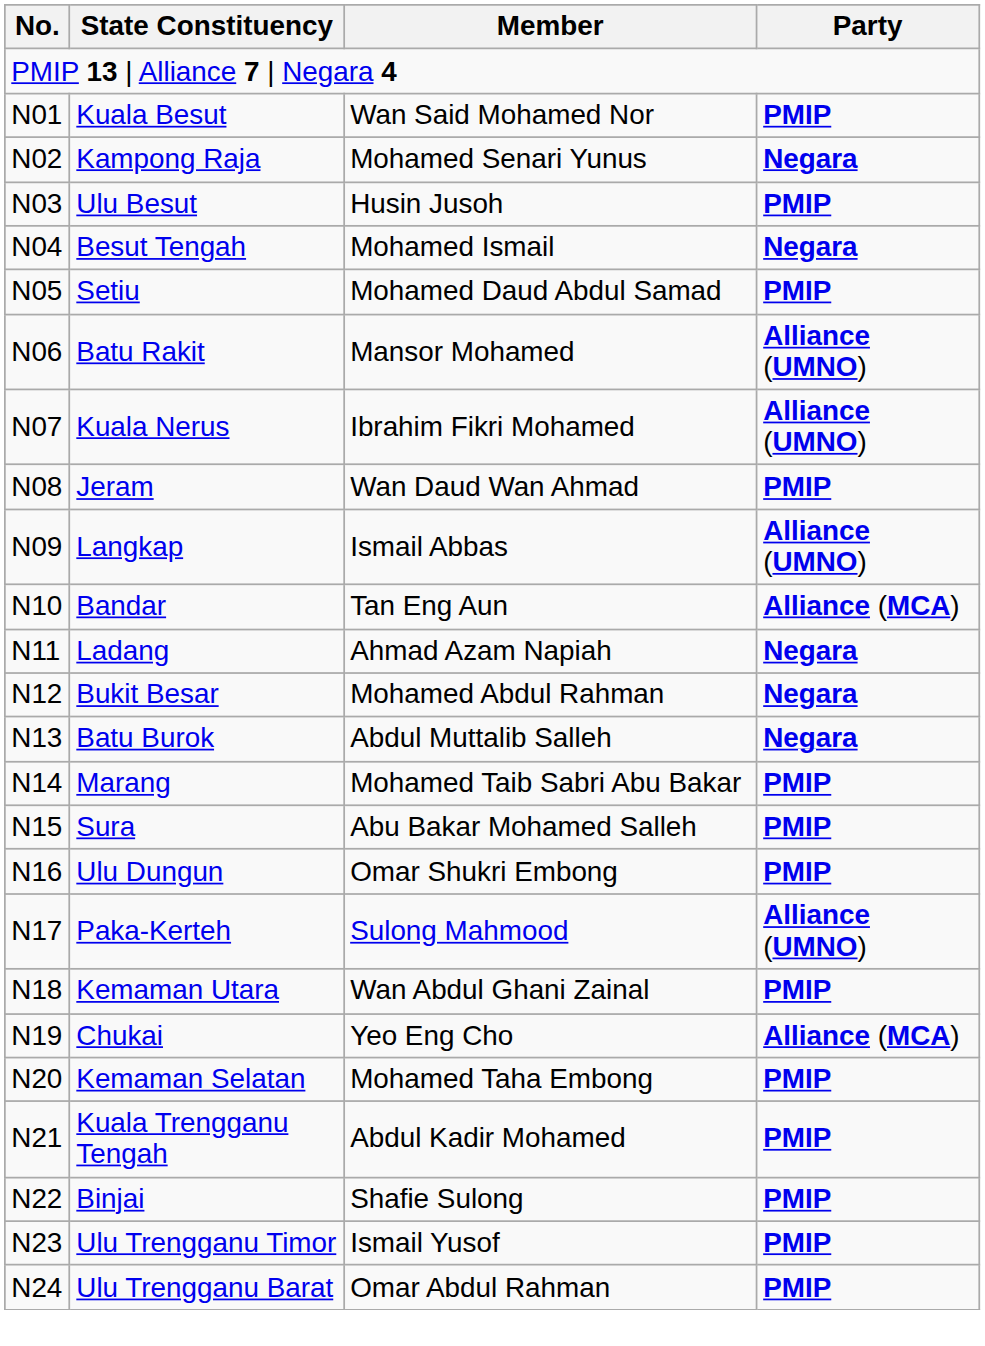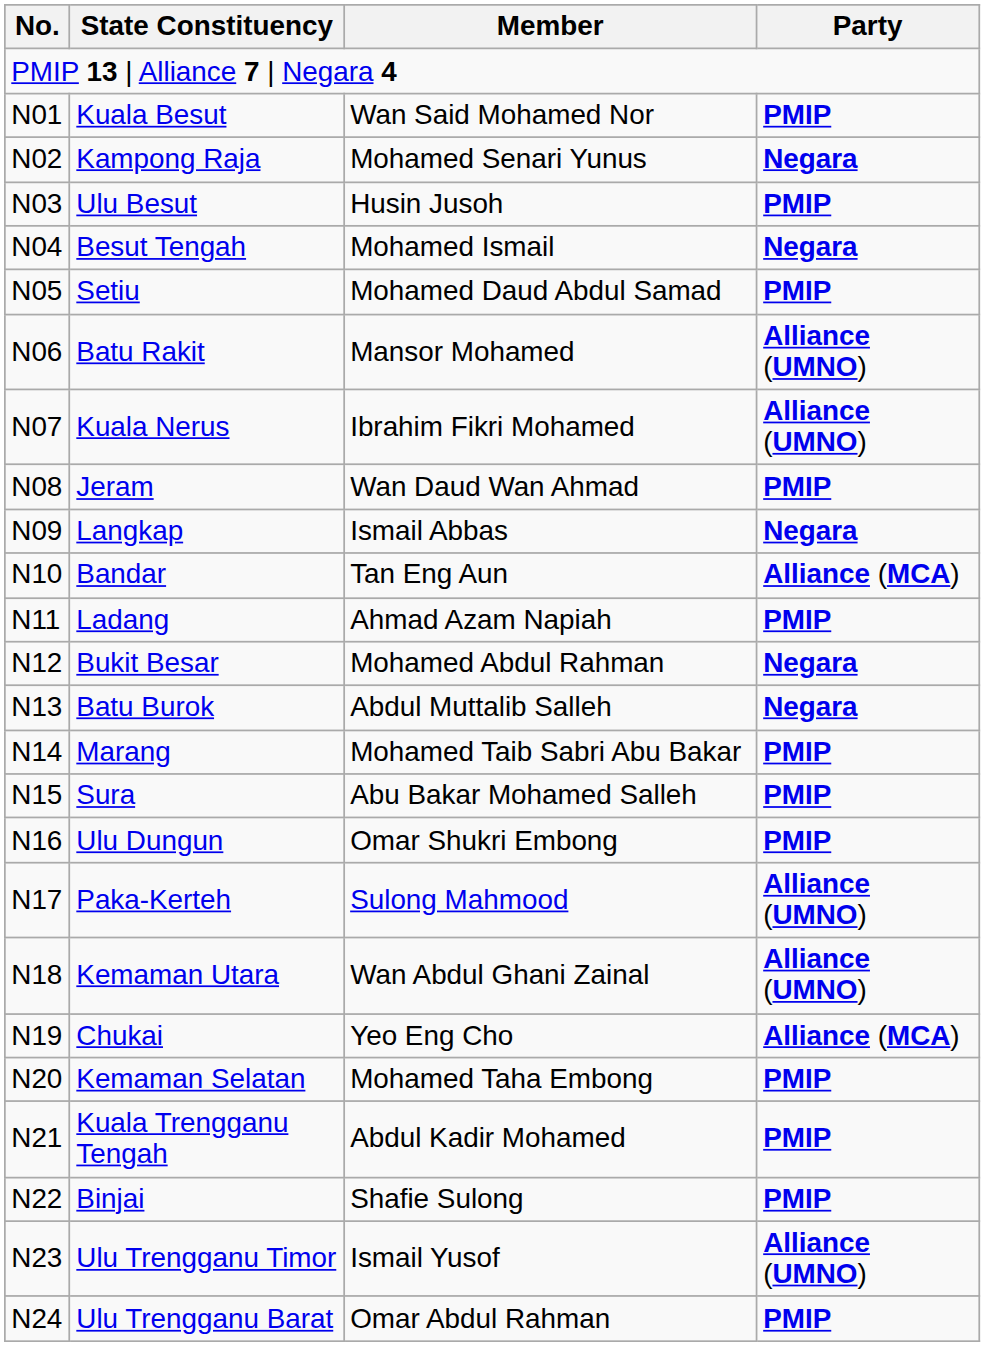(817, 546) Alliance (UMNO) -> (810, 530) Negara
(810, 650) Negara -> (797, 619) PMIP
(797, 990) PMIP -> (817, 975) Alliance (UMNO)
(797, 1242) PMIP -> (817, 1258) Alliance (UMNO)
